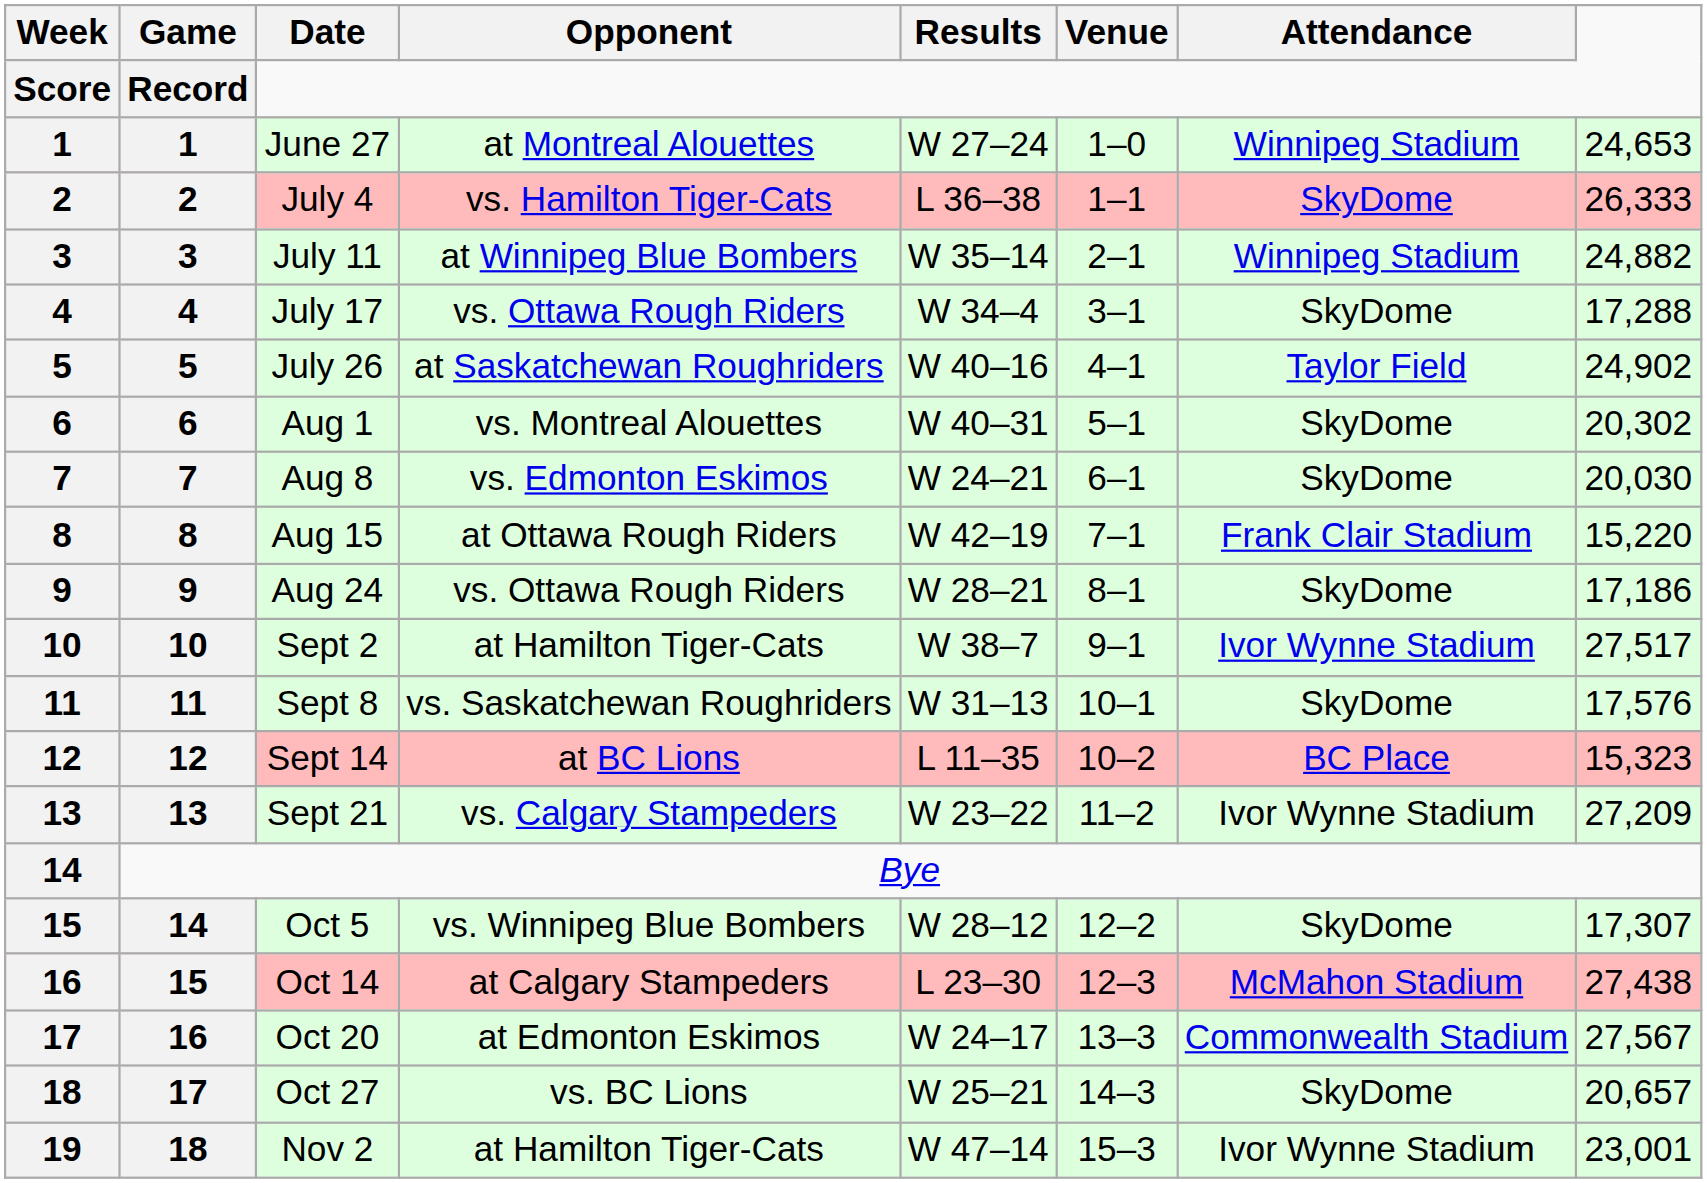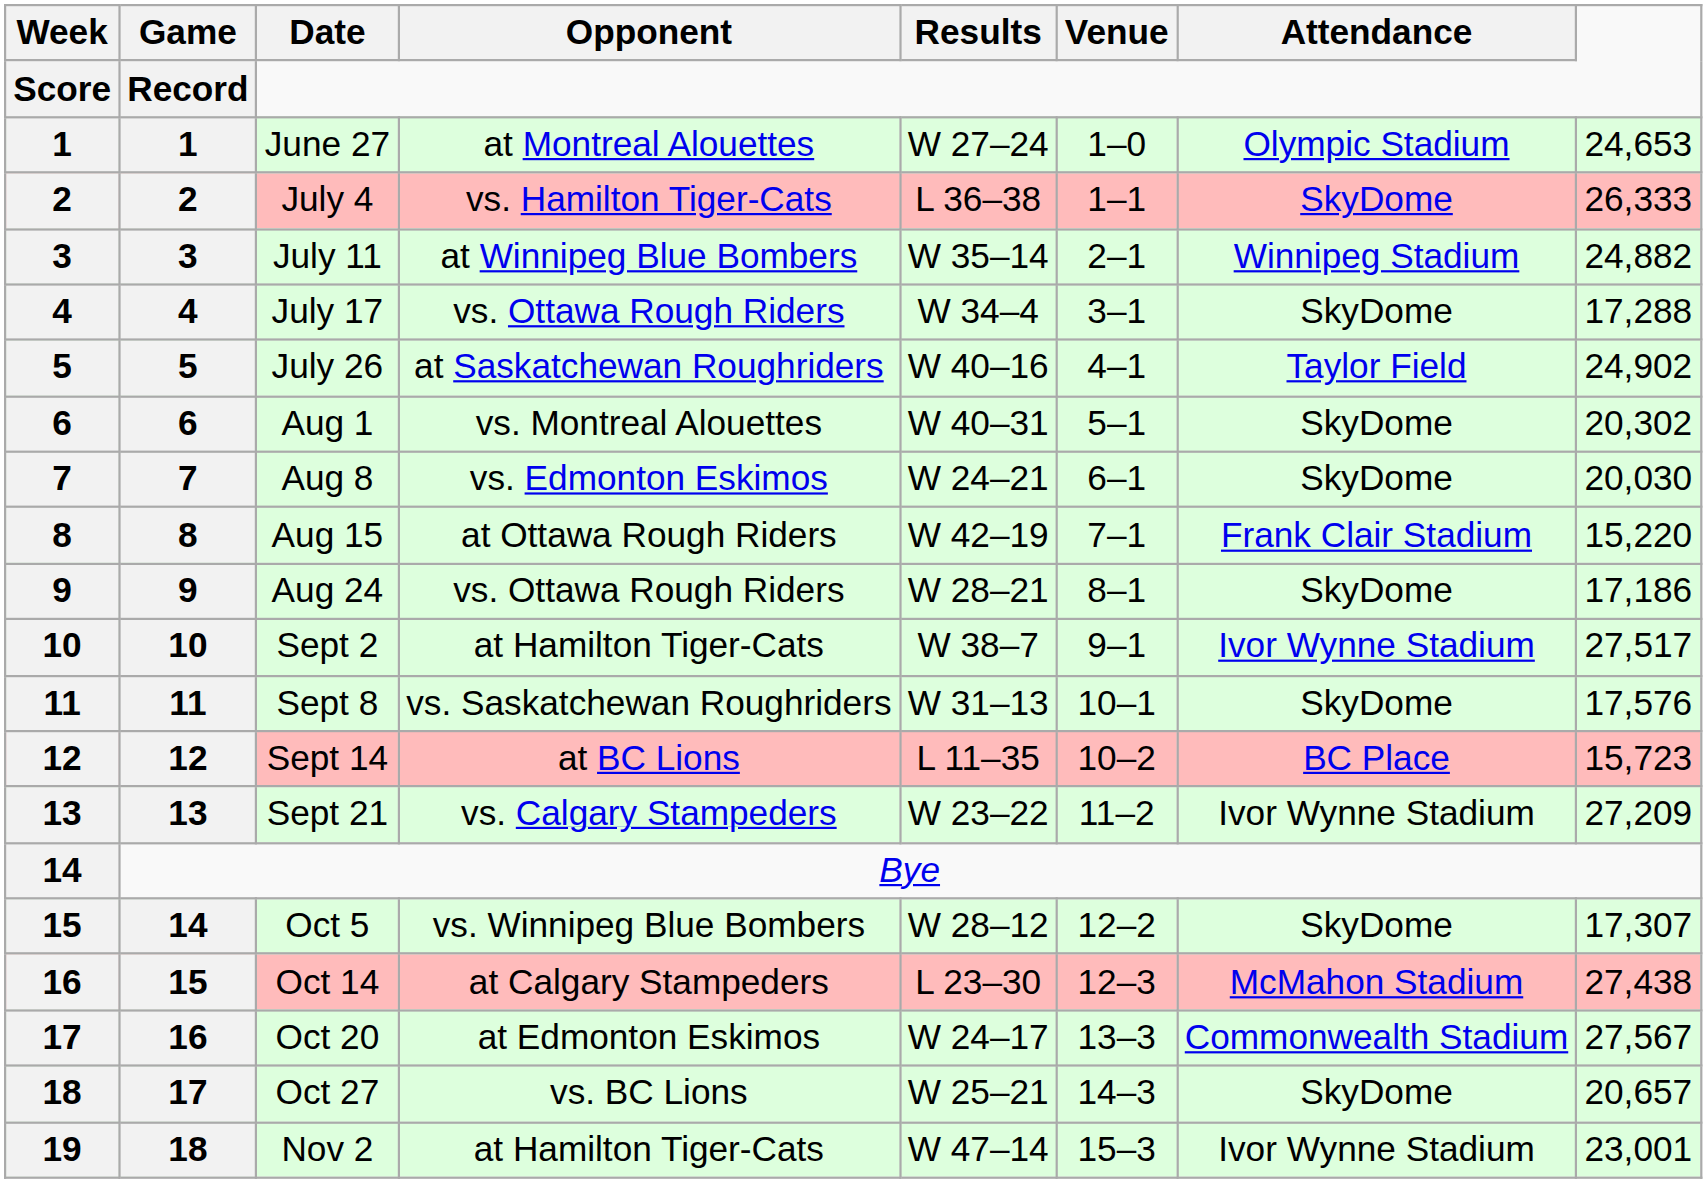(1376, 144) Winnipeg Stadium -> (1377, 144) Olympic Stadium
(1638, 758) 15,323 -> (1638, 758) 15,723
